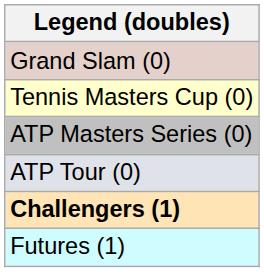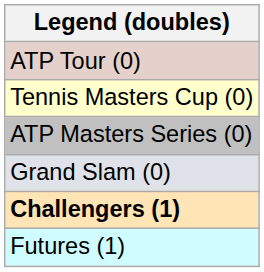(91, 60) Grand Slam (0) -> (76, 60) ATP Tour (0)
(76, 172) ATP Tour (0) -> (91, 172) Grand Slam (0)
